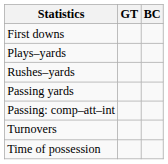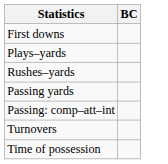- column: (129, 14)
